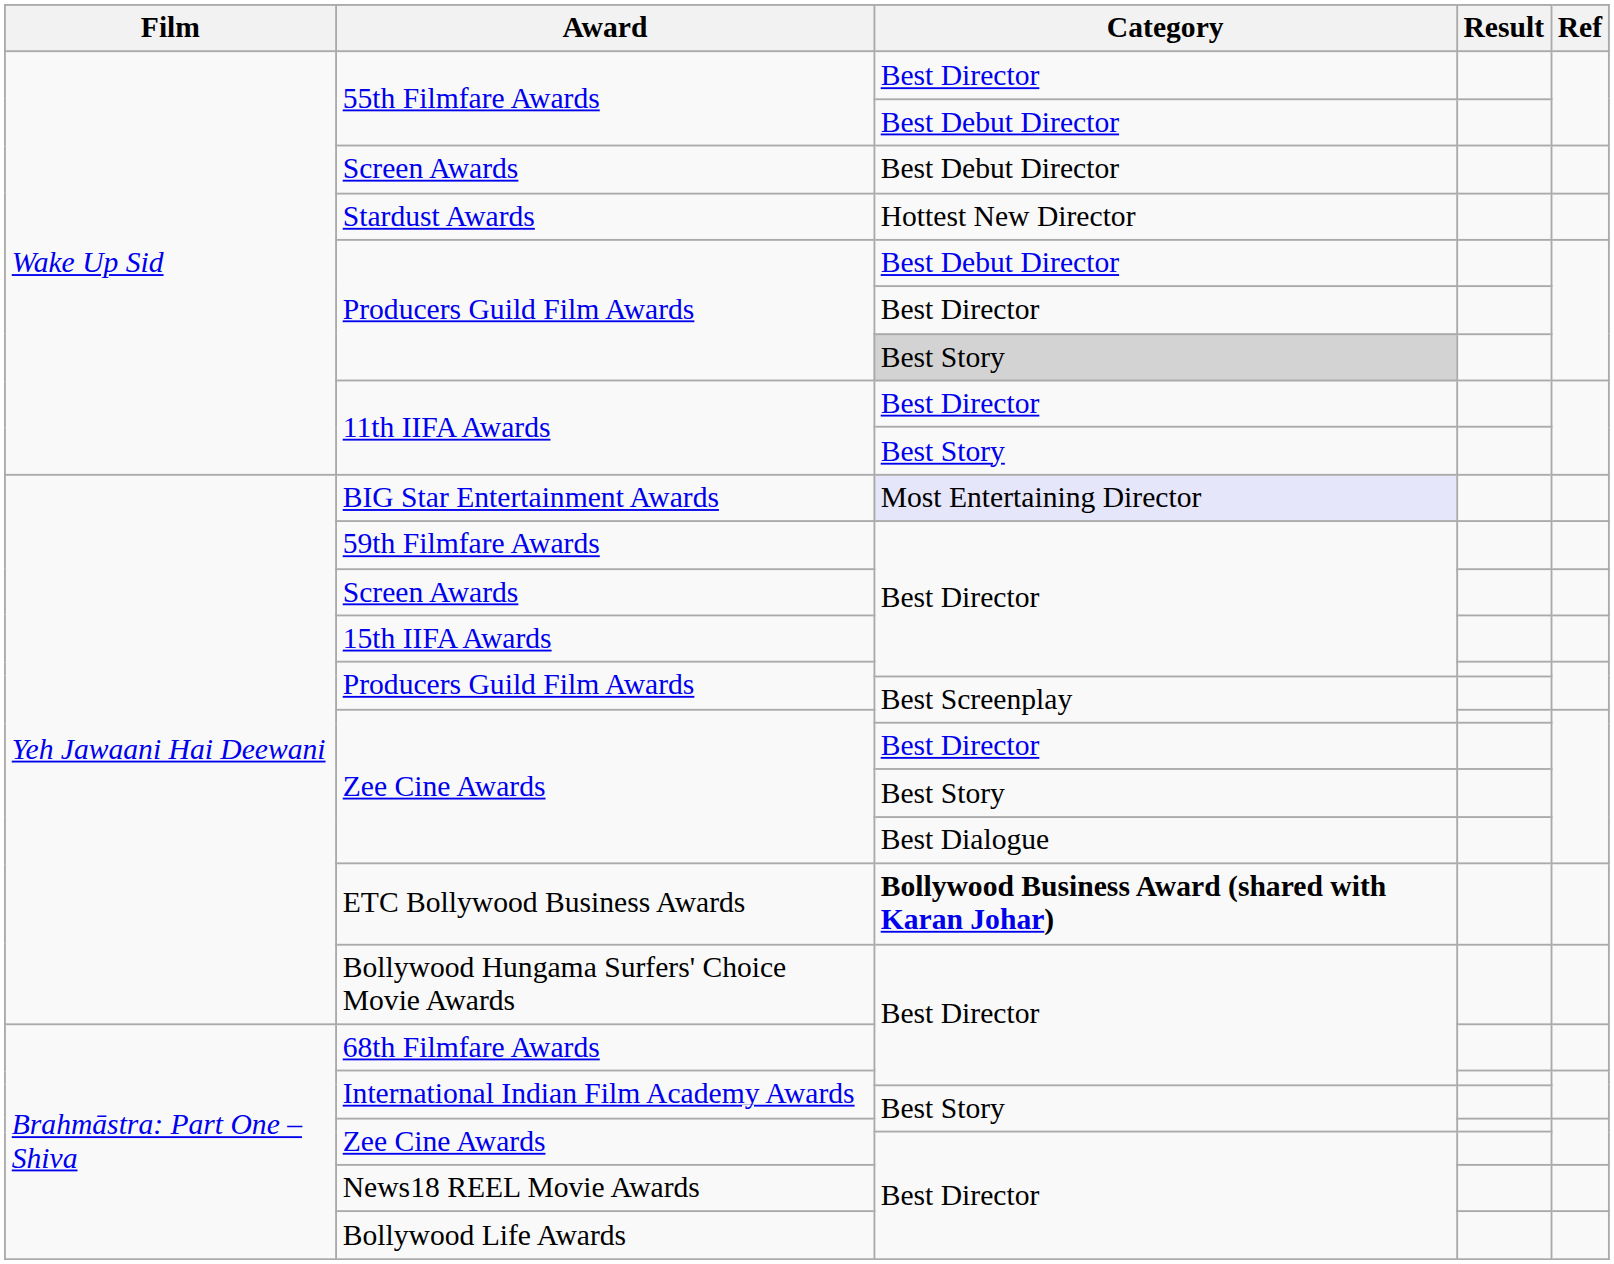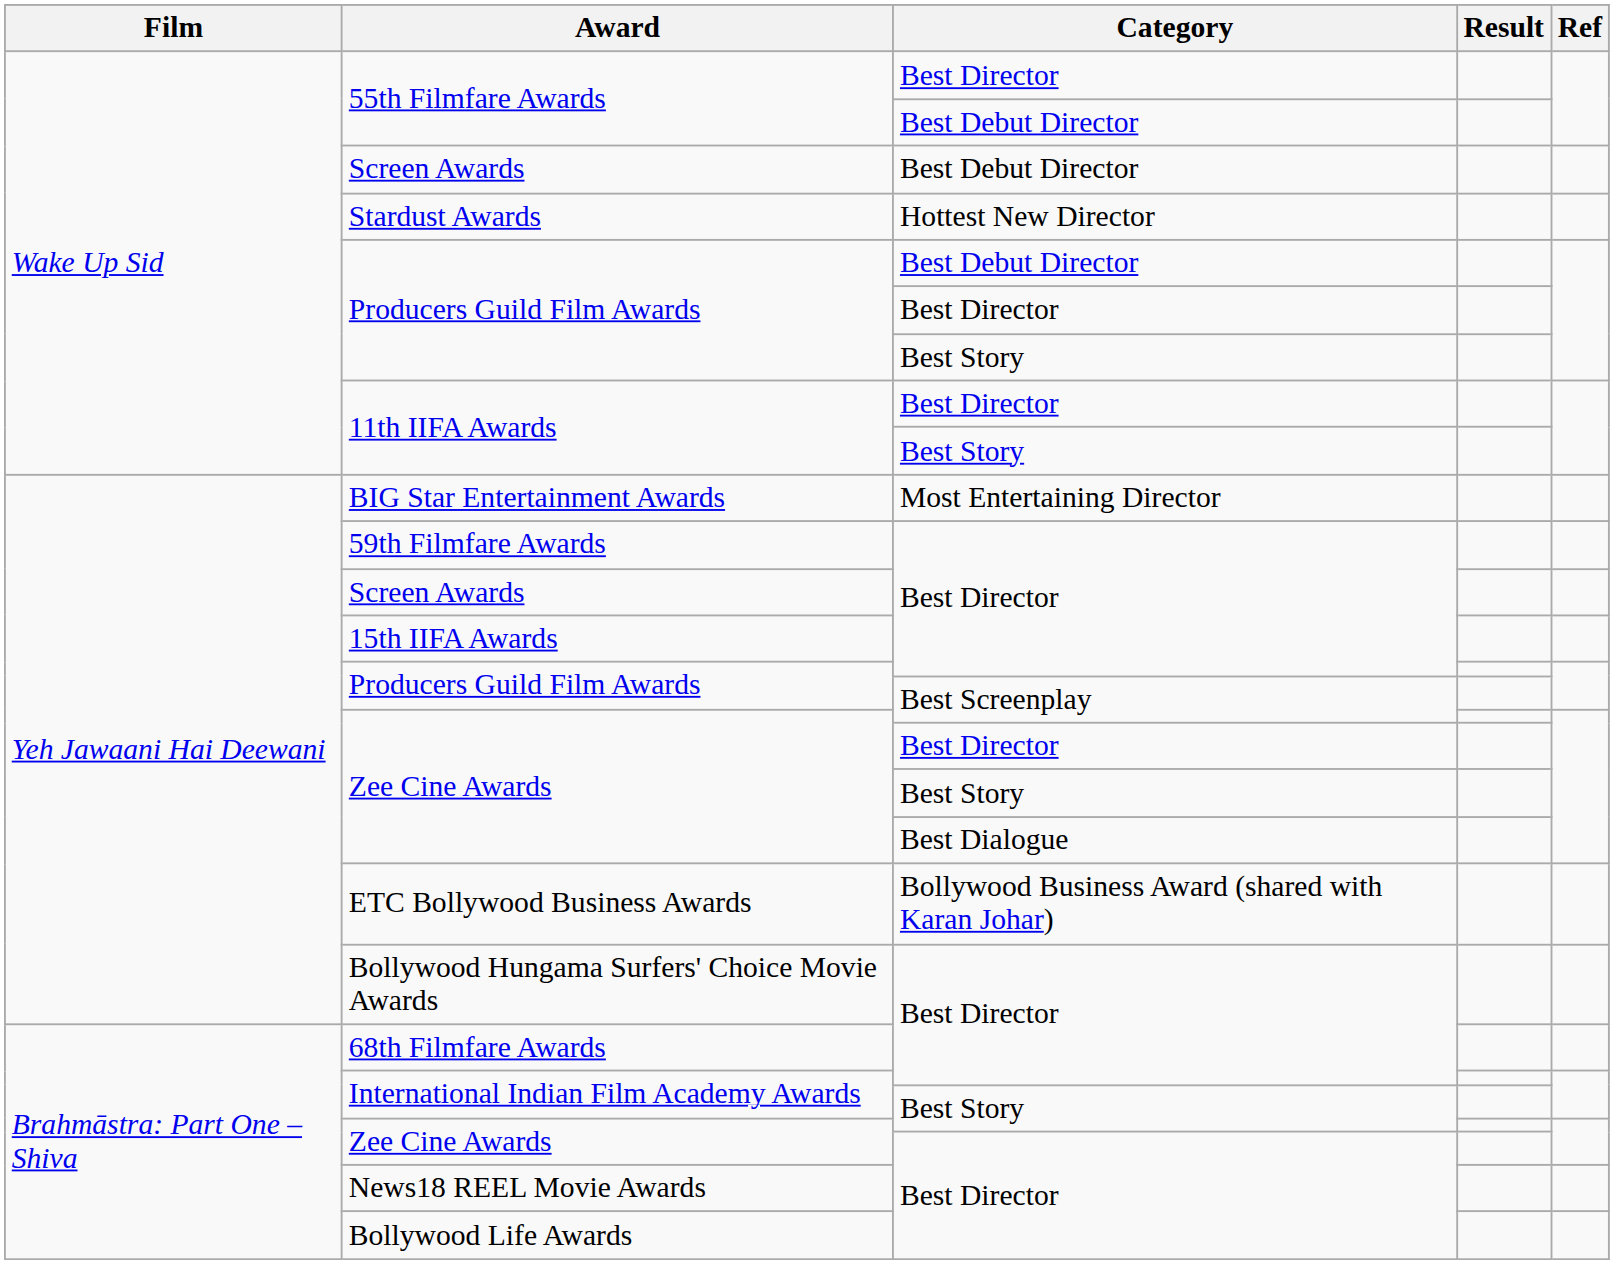(943, 356) lightgrey background -> (962, 356) no background
(1041, 497) lavender background -> (1060, 497) no background
(1133, 903) bold -> (1141, 903) normal
